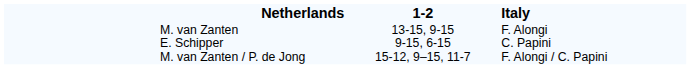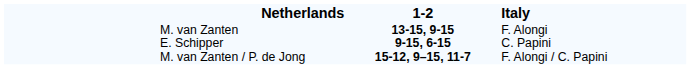(423, 43) normal -> (423, 43) bold
